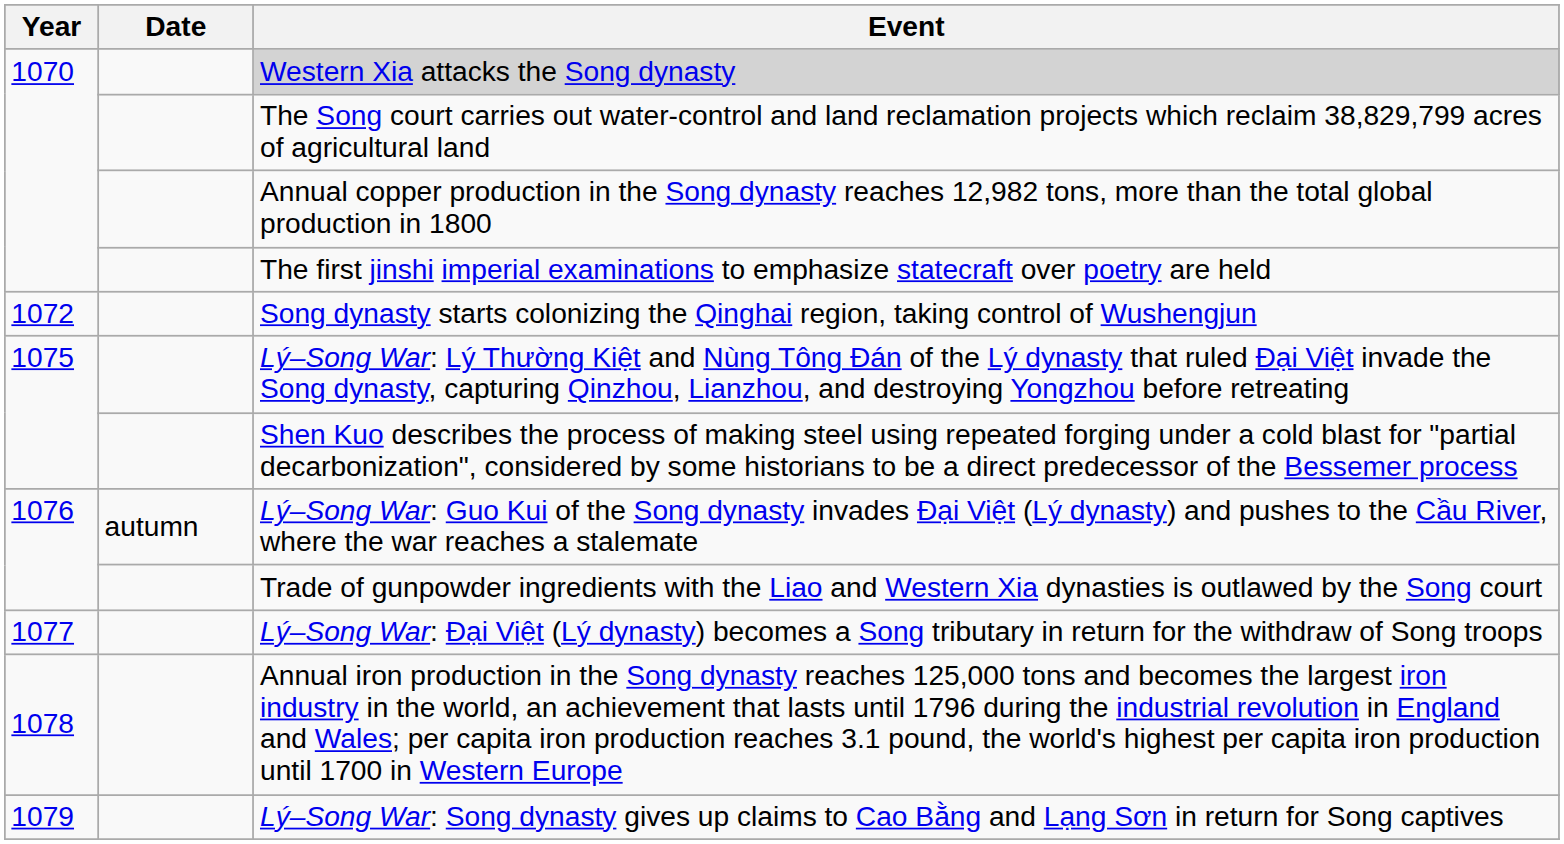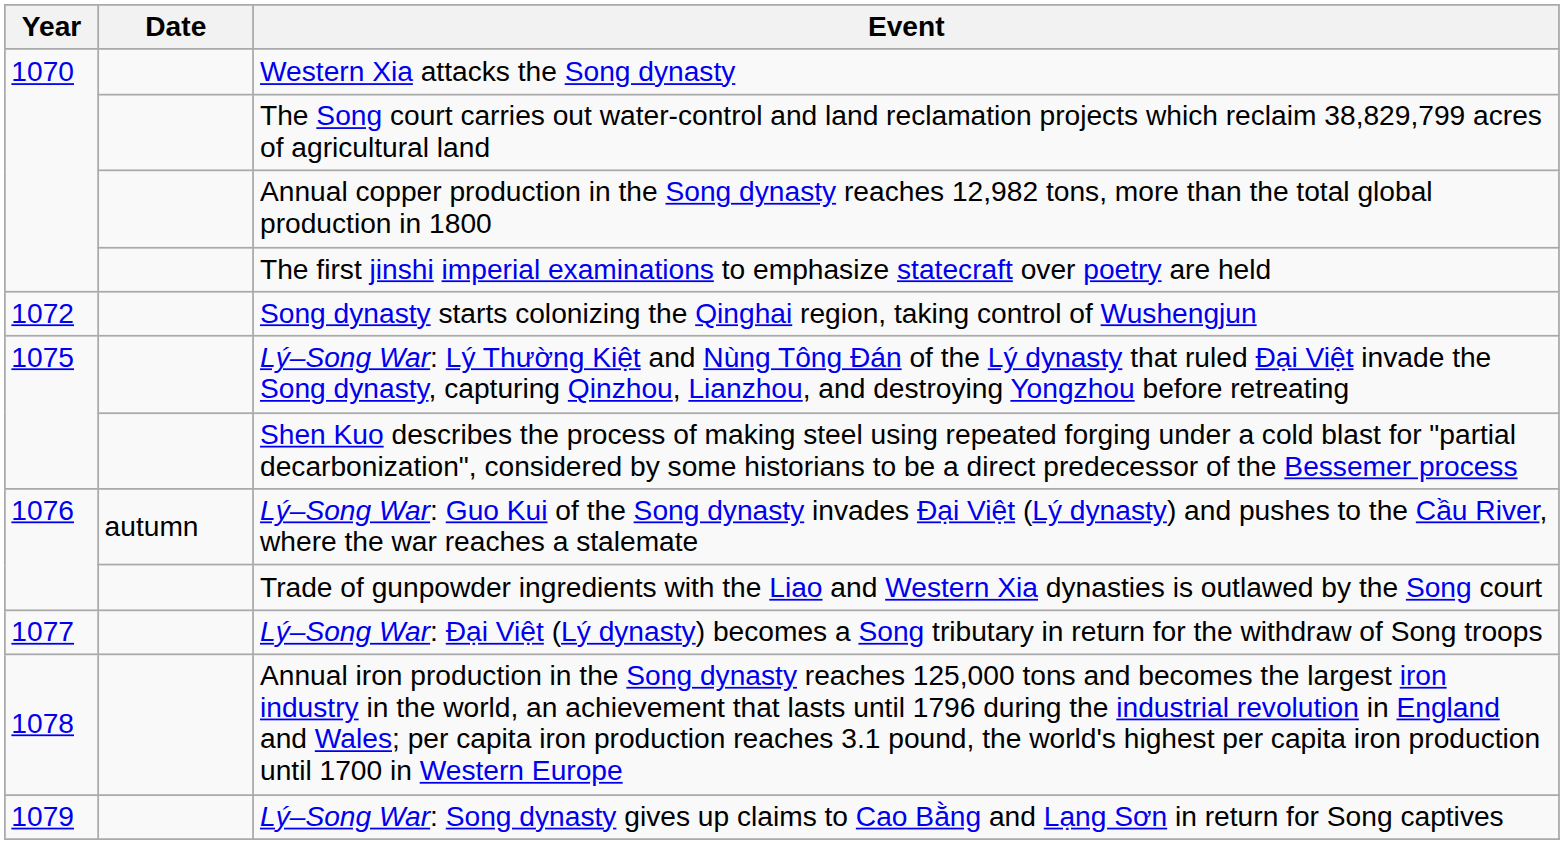(498, 71) lightgrey background -> (498, 71) no background
